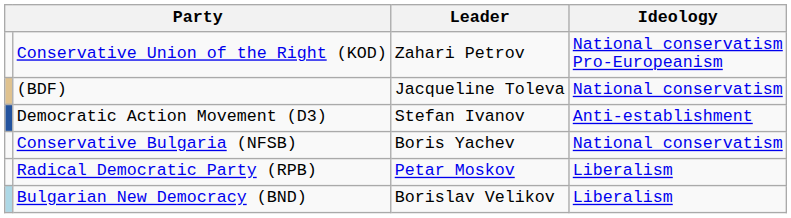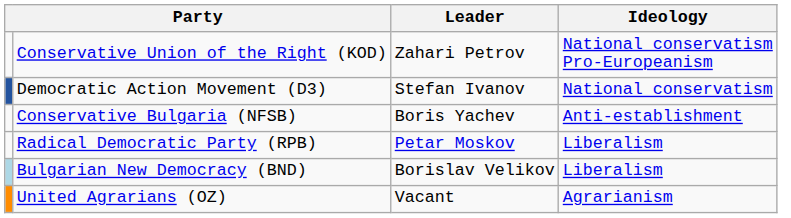- row: (42, 91)
(663, 118) Anti-establishment -> (668, 91) National conservatism
(678, 145) National conservatism -> (653, 118) Anti-establishment
+ row: (122, 199)
